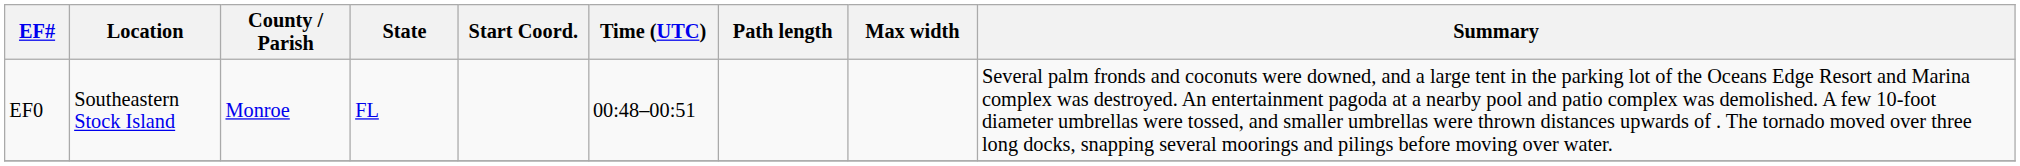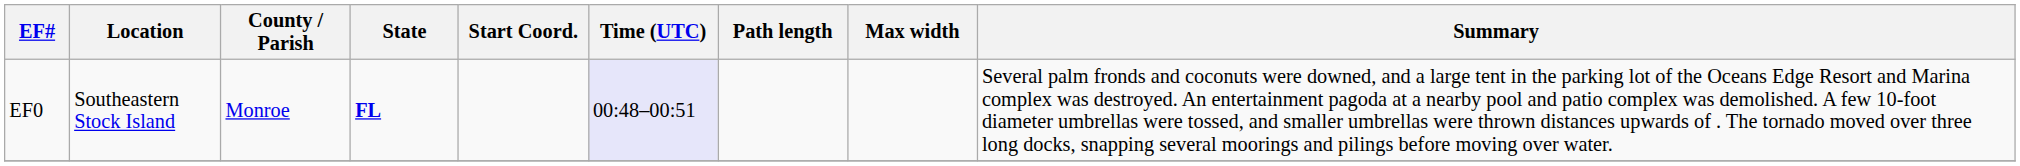(367, 109) normal -> (368, 109) bold
(644, 109) no background -> (644, 109) lavender background
